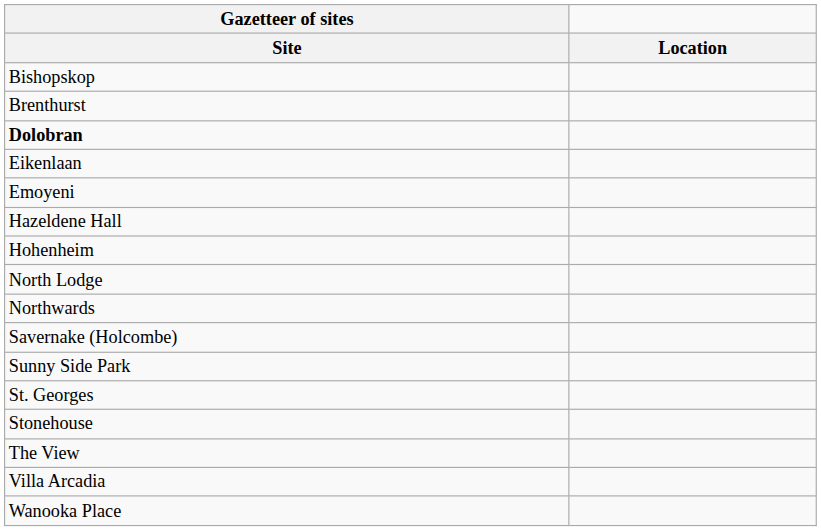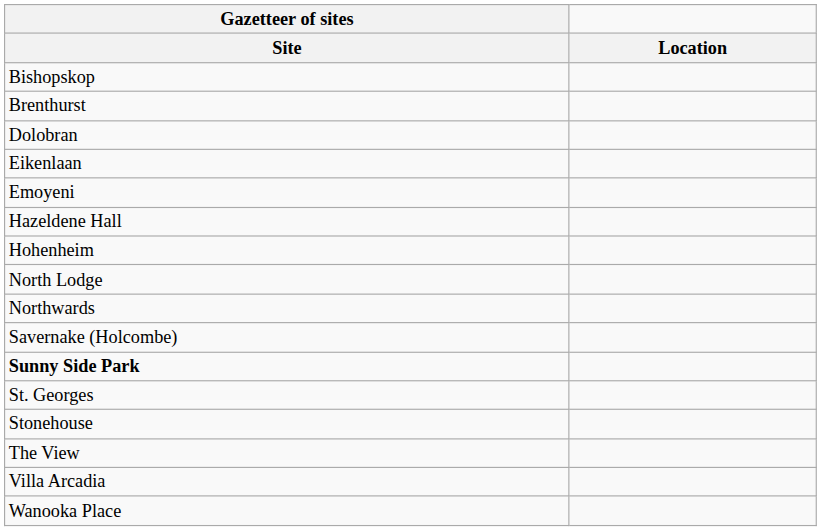(46, 134) bold -> (43, 134) normal
(70, 366) normal -> (74, 366) bold
